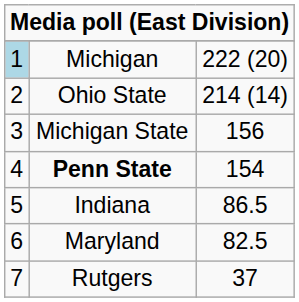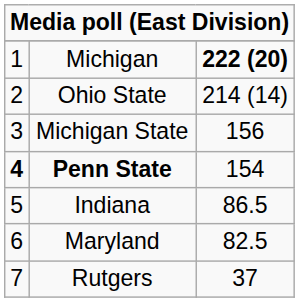(17, 59) lightblue background -> (17, 59) no background
(245, 59) normal -> (245, 59) bold
(17, 168) normal -> (17, 168) bold
